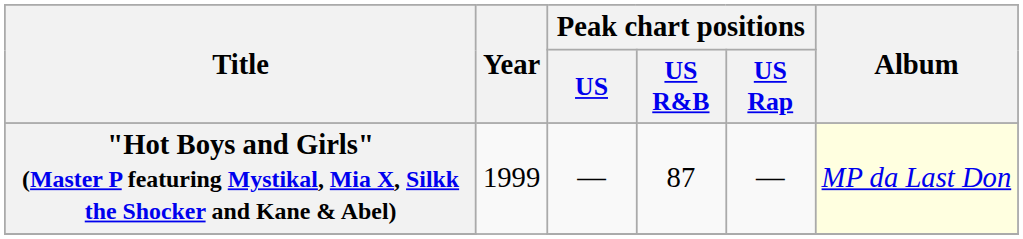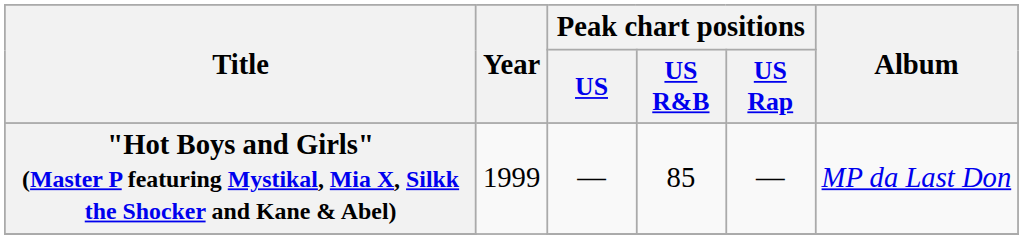(681, 177) 87 -> (681, 177) 85
(916, 177) lightyellow background -> (916, 177) no background
